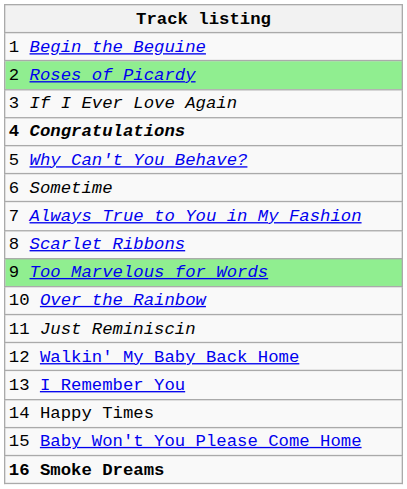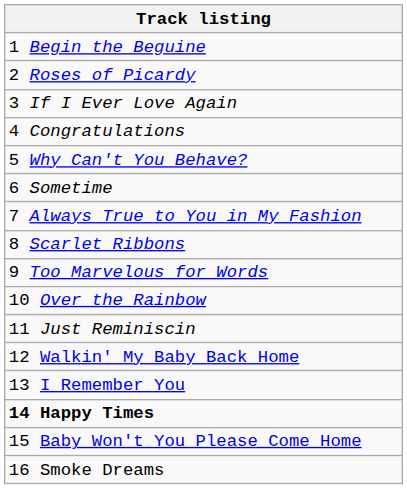(102, 75) lightgreen background -> (102, 75) no background
(97, 131) bold -> (97, 131) normal
(138, 272) lightgreen background -> (138, 272) no background
(81, 413) normal -> (81, 413) bold
(87, 470) bold -> (87, 470) normal
